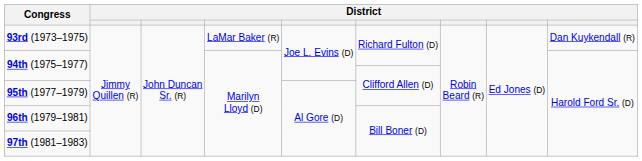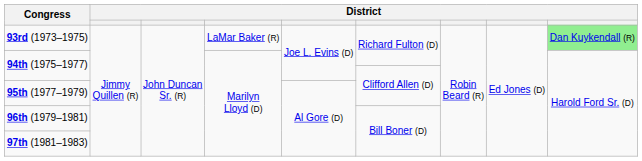(592, 37) no background -> (592, 37) lightgreen background
